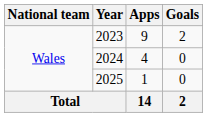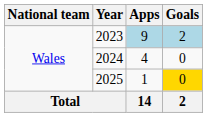(144, 36) no background -> (144, 36) lightblue background
(182, 36) no background -> (182, 36) lightblue background
(182, 79) no background -> (182, 79) gold background
